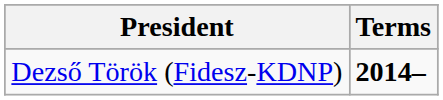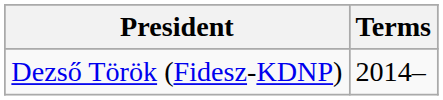(391, 71) bold -> (391, 71) normal
